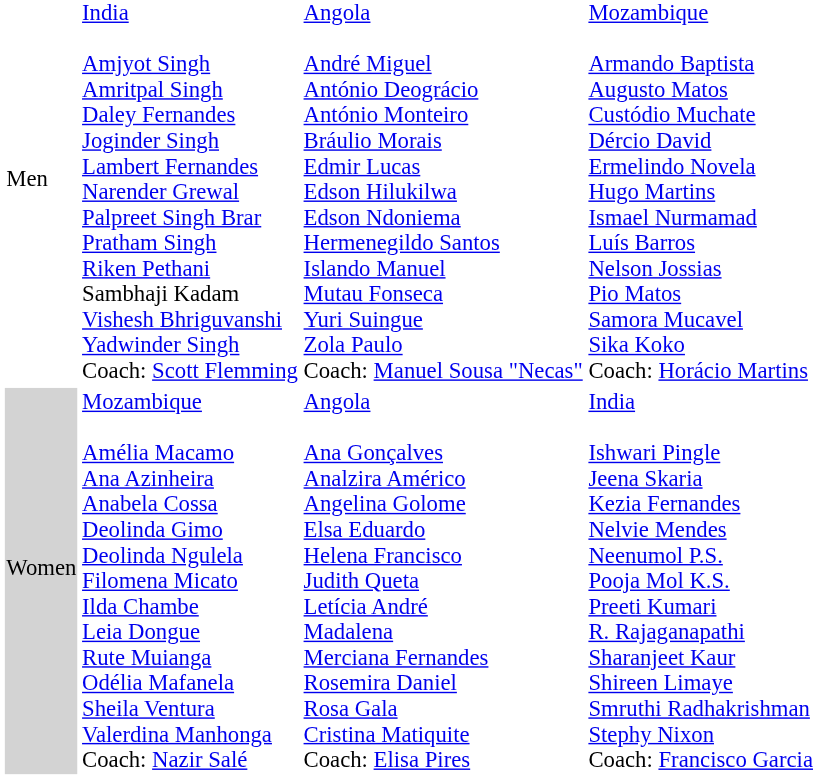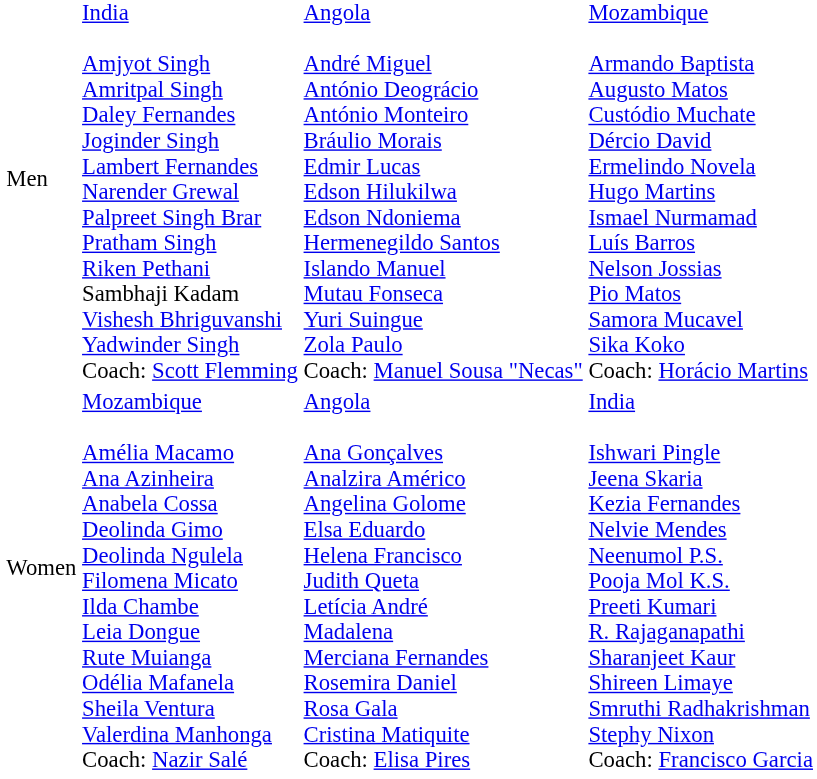(41, 568) lightgrey background -> (41, 568) no background
